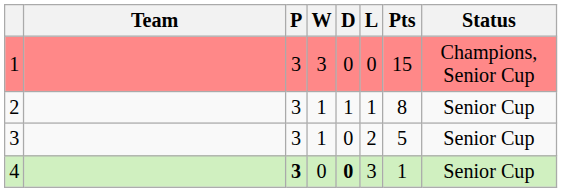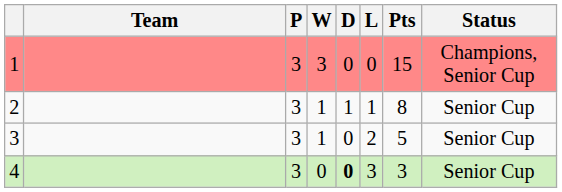(296, 171) bold -> (296, 171) normal
(402, 171) 1 -> (402, 171) 3
